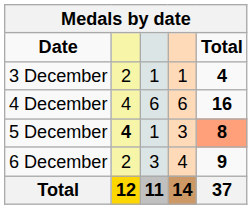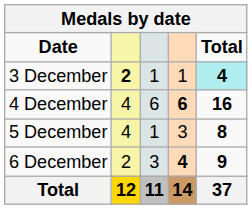(126, 76) normal -> (126, 76) bold
(222, 76) no background -> (222, 76) paleturquoise background
(182, 104) normal -> (182, 104) bold
(126, 133) bold -> (126, 133) normal
(222, 133) lightsalmon background -> (222, 133) no background
(182, 161) normal -> (182, 161) bold
